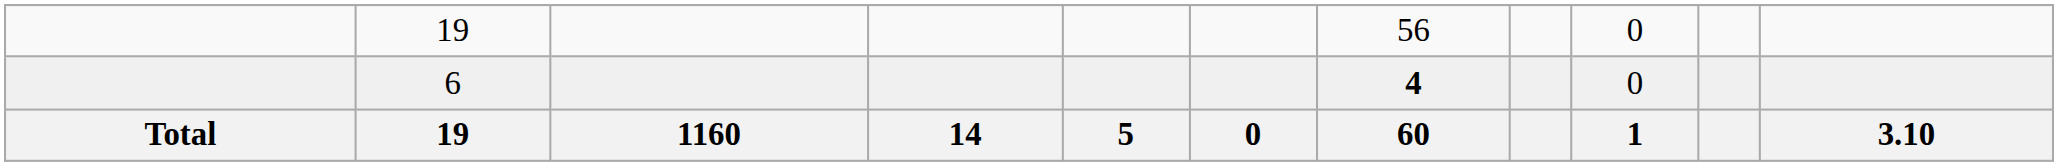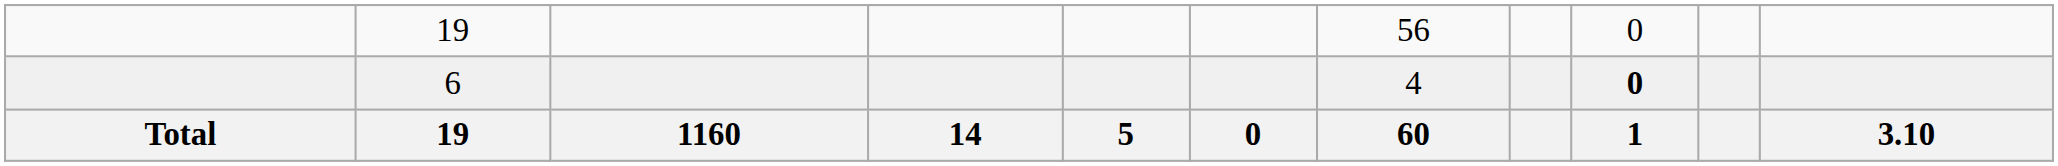(1414, 82) bold -> (1414, 82) normal
(1635, 82) normal -> (1635, 82) bold
